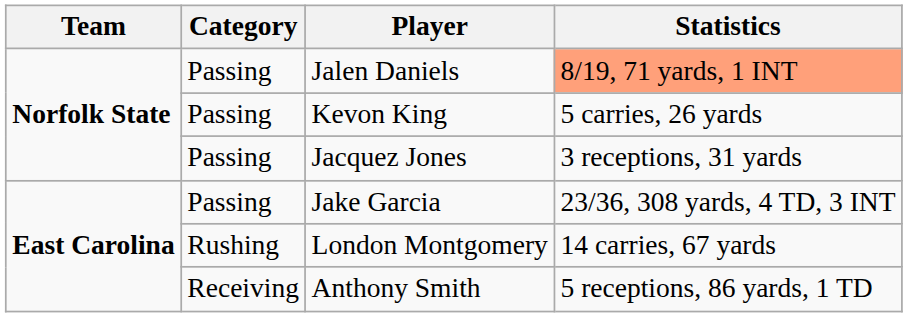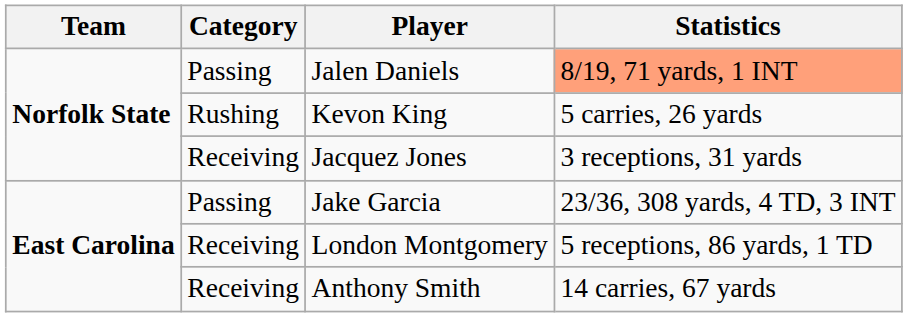(229, 114) Passing -> (233, 114) Rushing
(229, 157) Passing -> (243, 157) Receiving
(233, 245) Rushing -> (243, 245) Receiving
(668, 245) 14 carries, 67 yards -> (717, 245) 5 receptions, 86 yards, 1 TD
(717, 288) 5 receptions, 86 yards, 1 TD -> (668, 288) 14 carries, 67 yards
